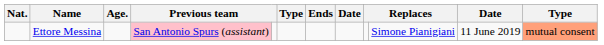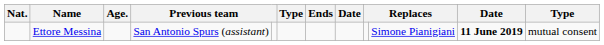(201, 31) pink background -> (201, 31) no background
(490, 31) normal -> (491, 31) bold
(560, 31) lightsalmon background -> (562, 31) no background
